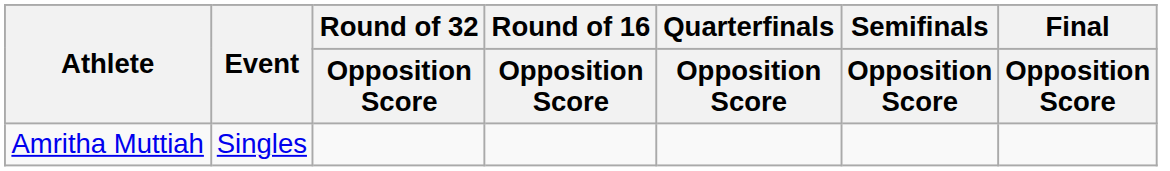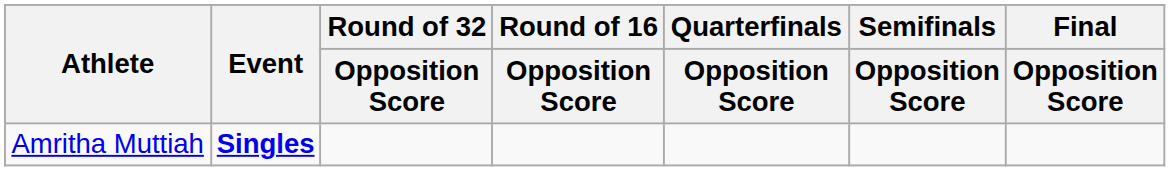(262, 145) normal -> (266, 145) bold
